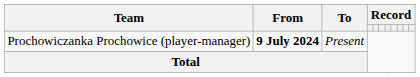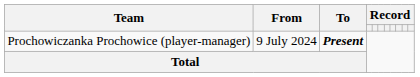(288, 41) bold -> (287, 41) normal
(345, 41) normal -> (343, 41) bold
